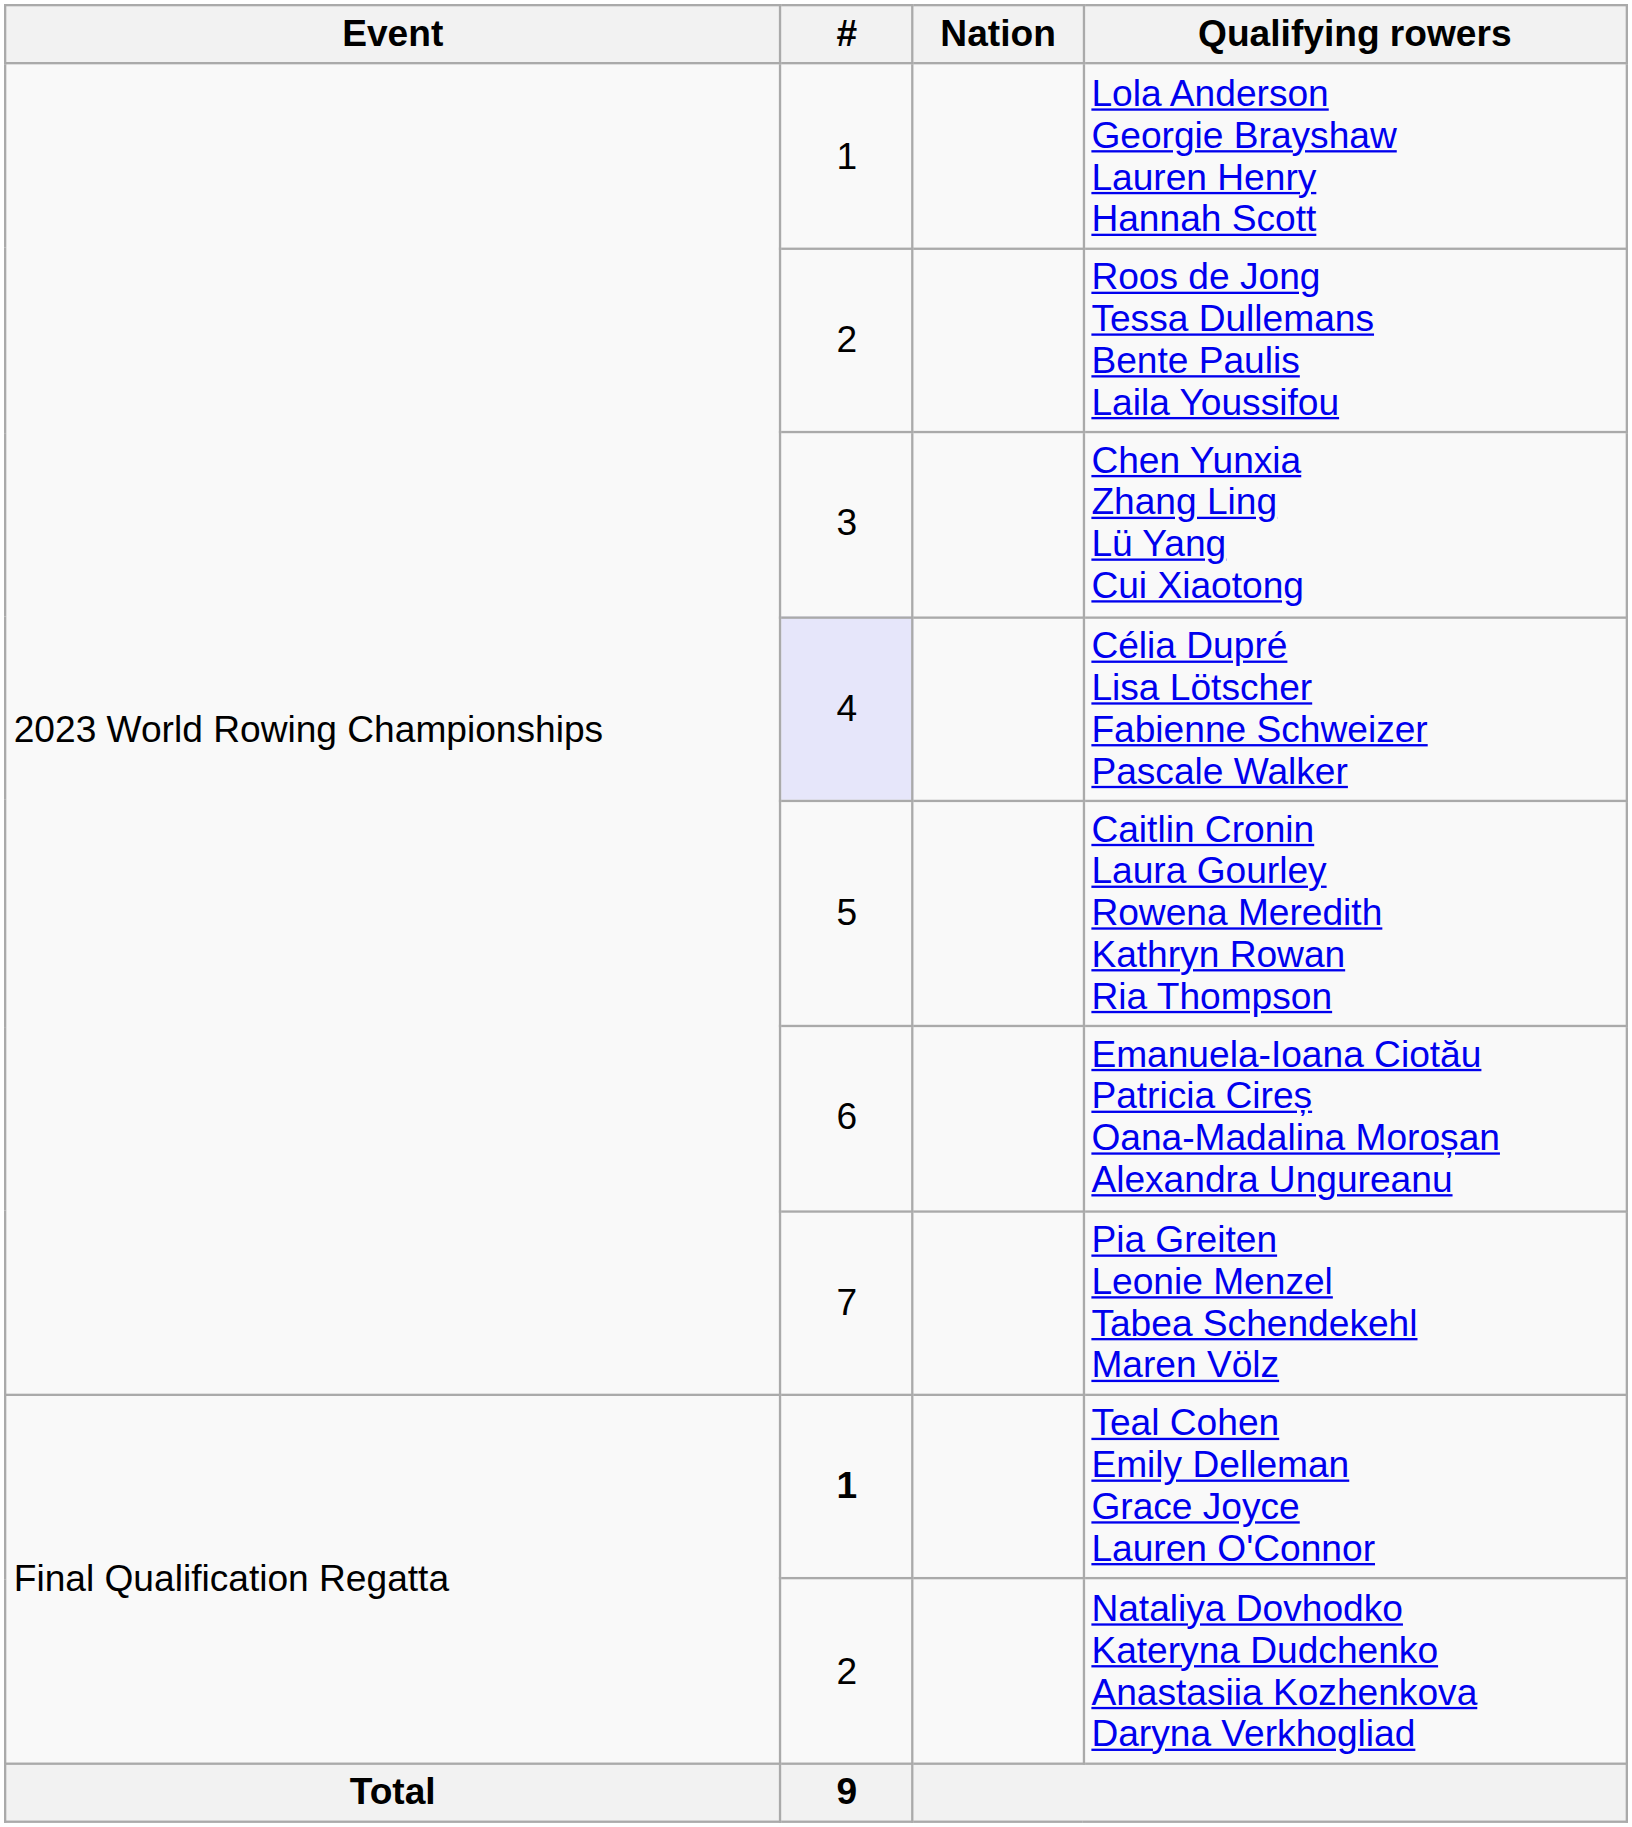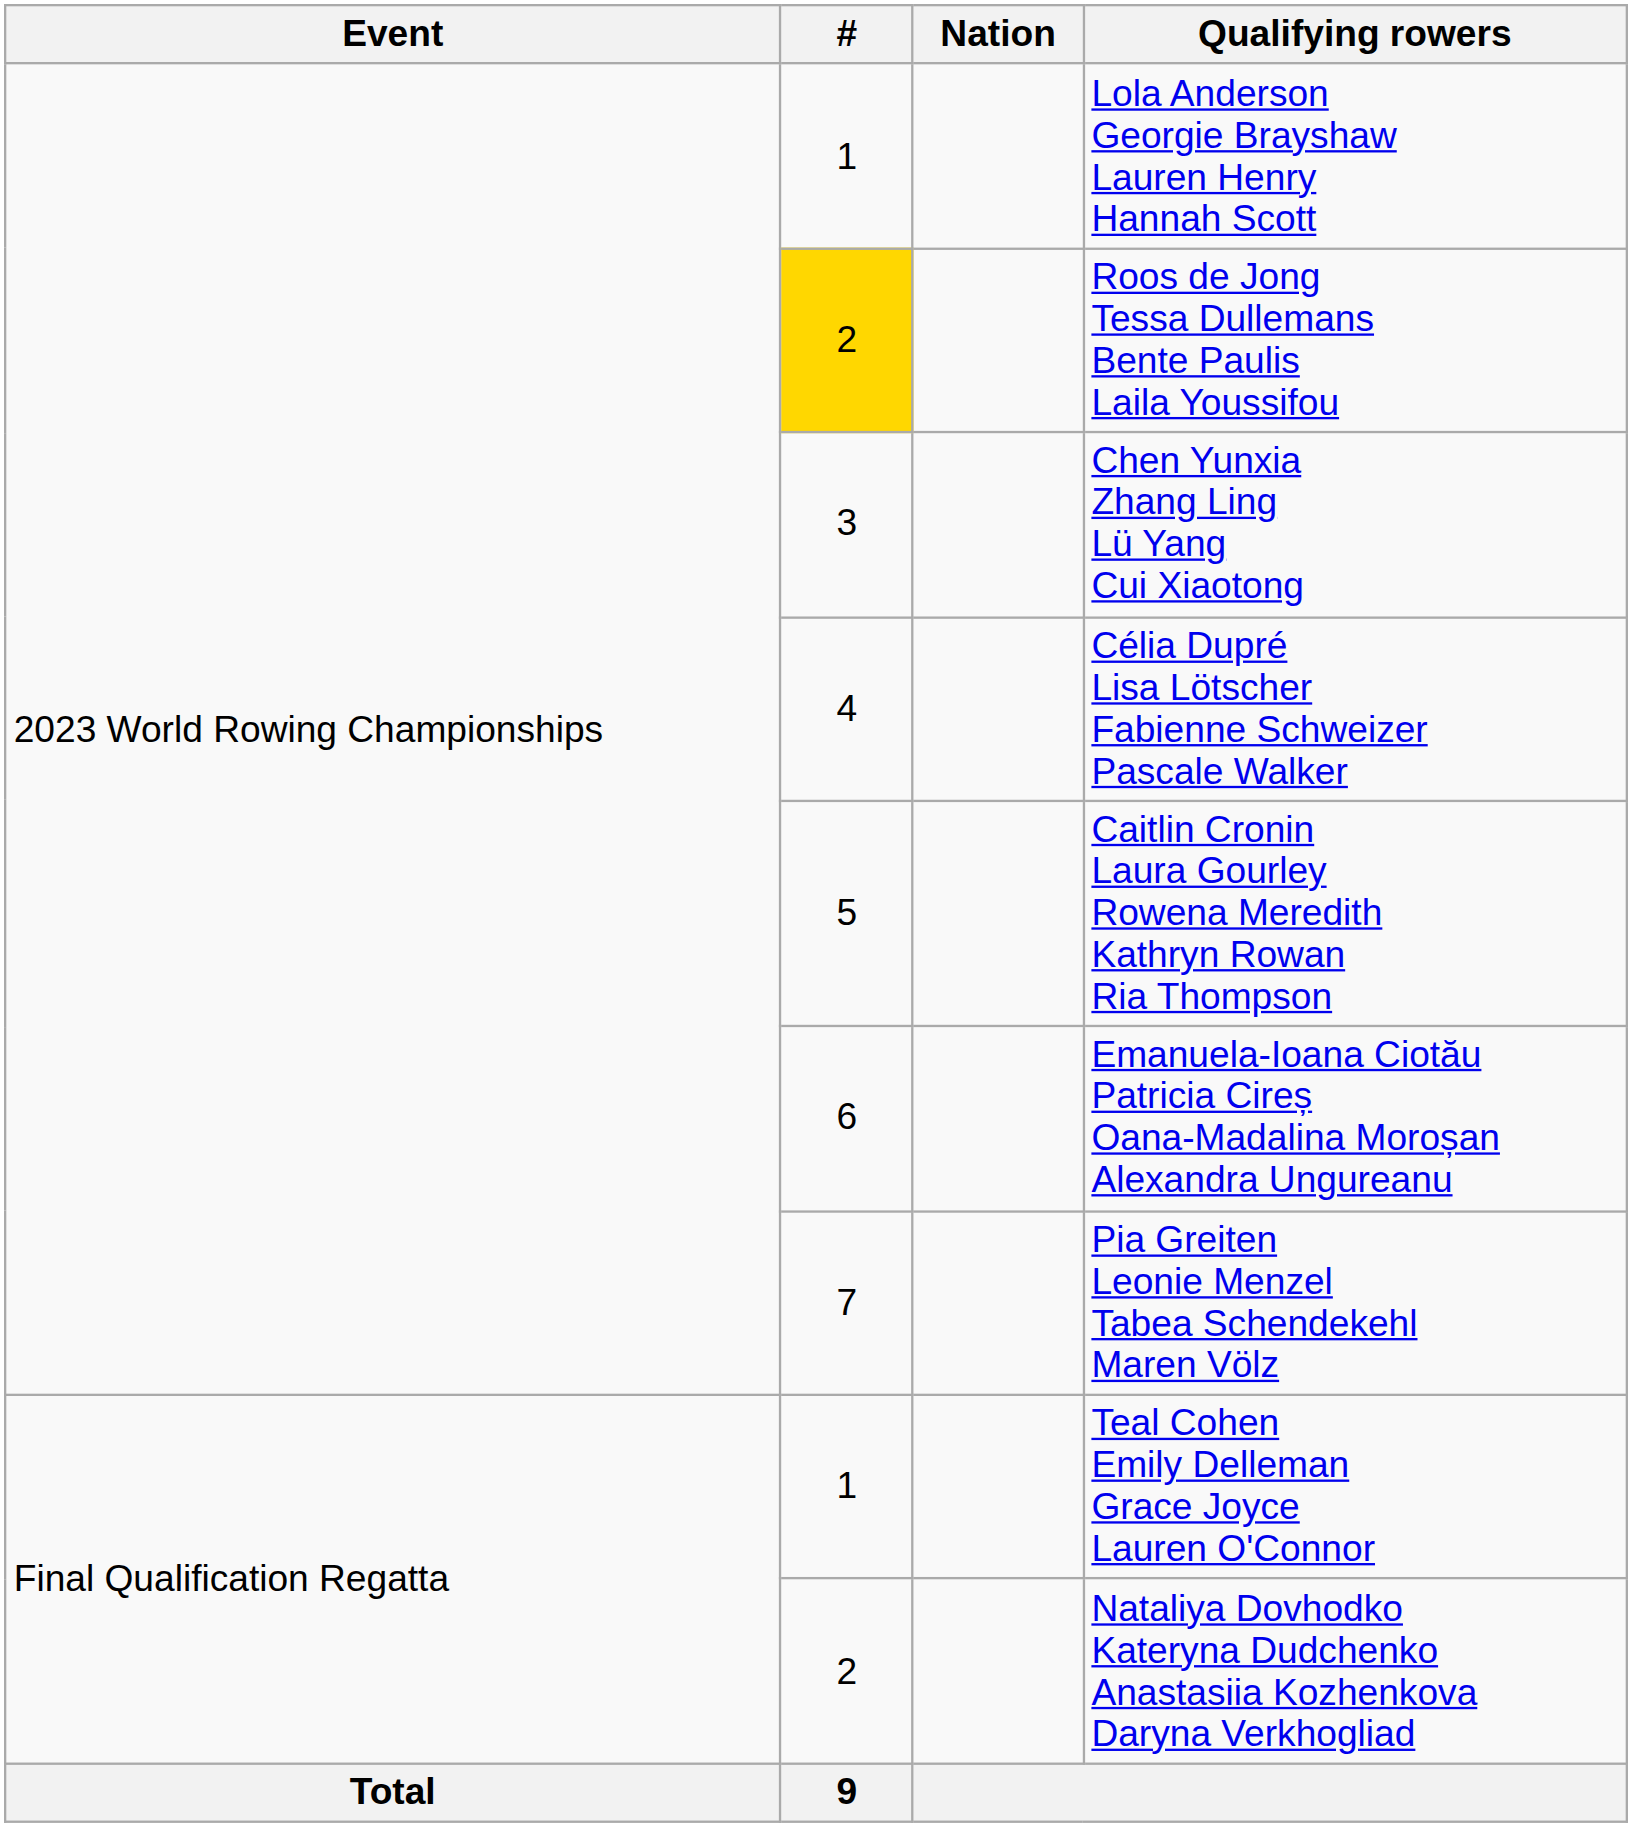(847, 339) no background -> (847, 339) gold background
(847, 707) lavender background -> (847, 707) no background
(847, 1486) bold -> (847, 1486) normal
